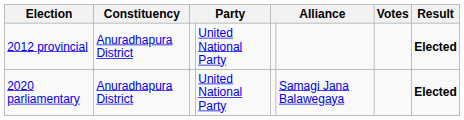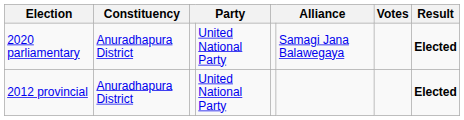rows swapped: (48, 46) <-> (43, 92)
